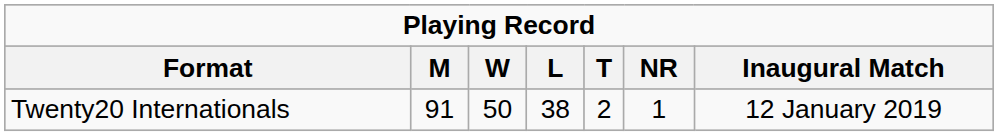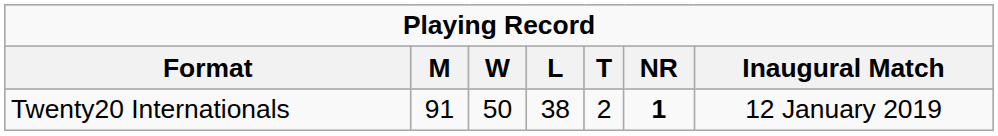(659, 109) normal -> (659, 109) bold
